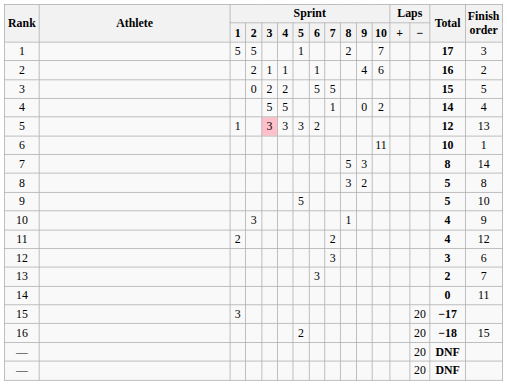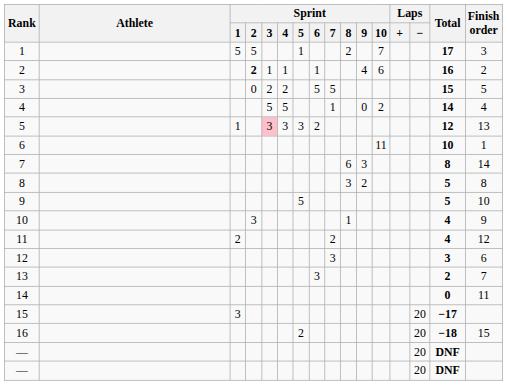(254, 70) normal -> (254, 70) bold
(349, 164) 5 -> (349, 164) 6
